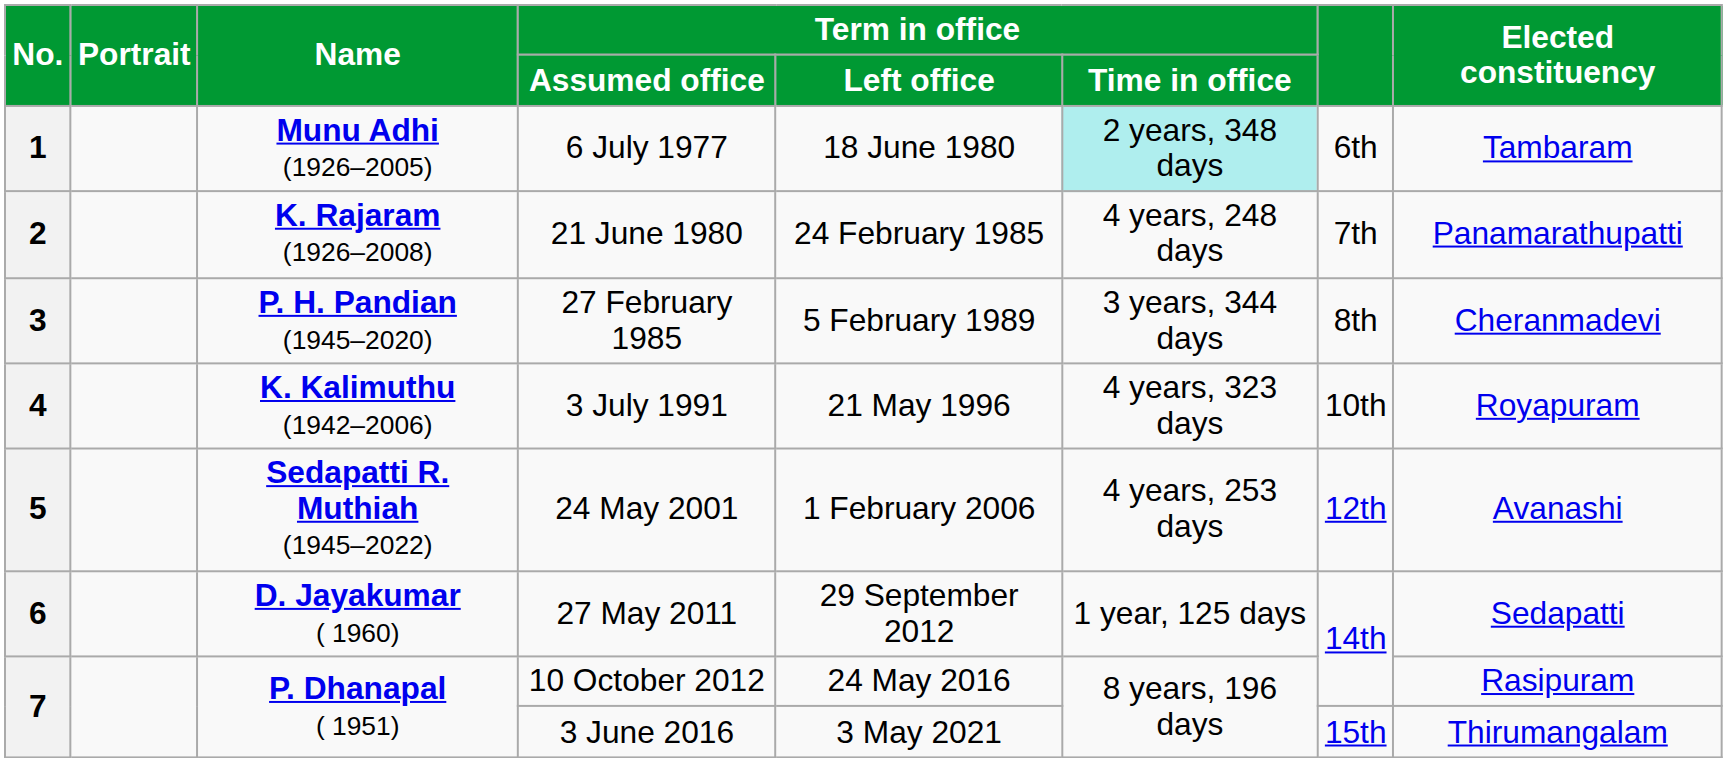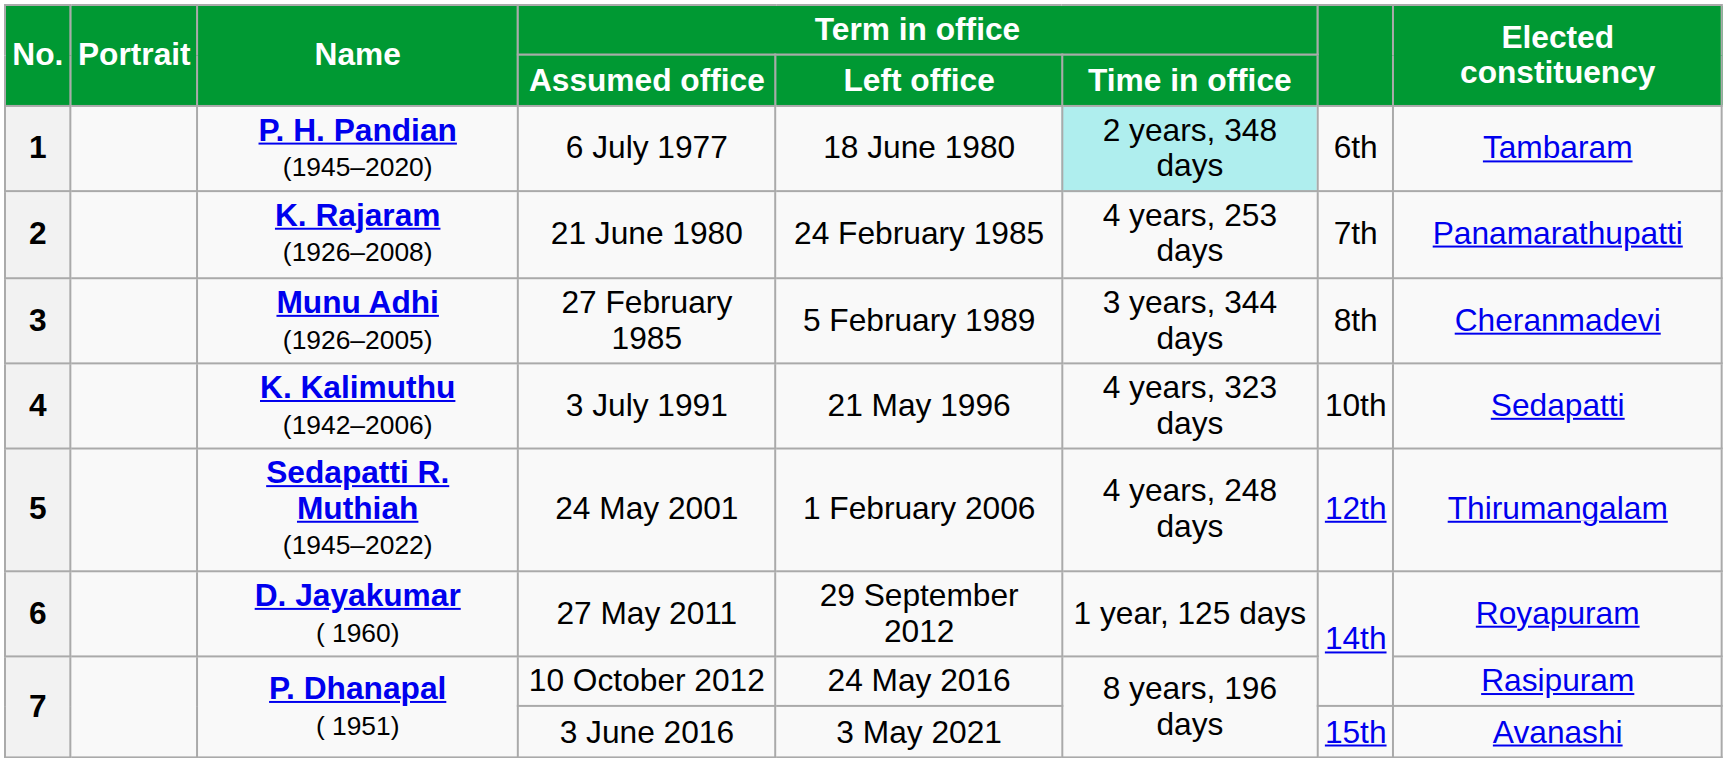(358, 147) Munu Adhi (1926–2005) -> (358, 147) P. H. Pandian (1945–2020)
(1190, 233) 4 years, 248 days -> (1190, 233) 4 years, 253 days
(358, 319) P. H. Pandian (1945–2020) -> (358, 319) Munu Adhi (1926–2005)
(1558, 405) Royapuram -> (1558, 405) Sedapatti
(1190, 509) 4 years, 253 days -> (1190, 509) 4 years, 248 days
(1558, 509) Avanashi -> (1558, 509) Thirumangalam
(1558, 612) Sedapatti -> (1558, 612) Royapuram
(1558, 731) Thirumangalam -> (1558, 731) Avanashi
